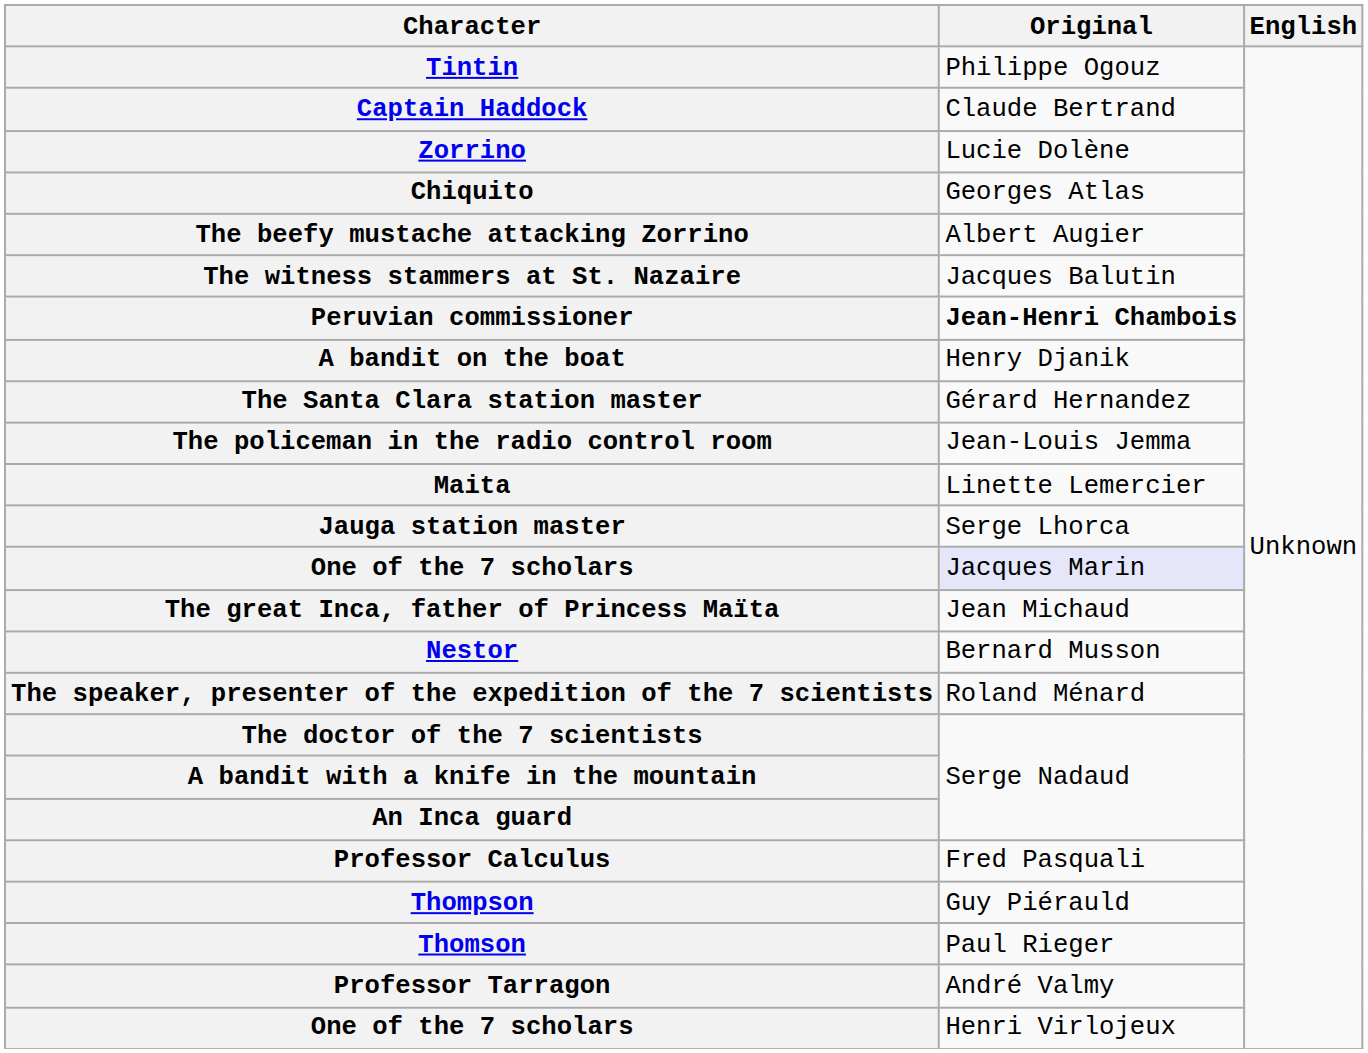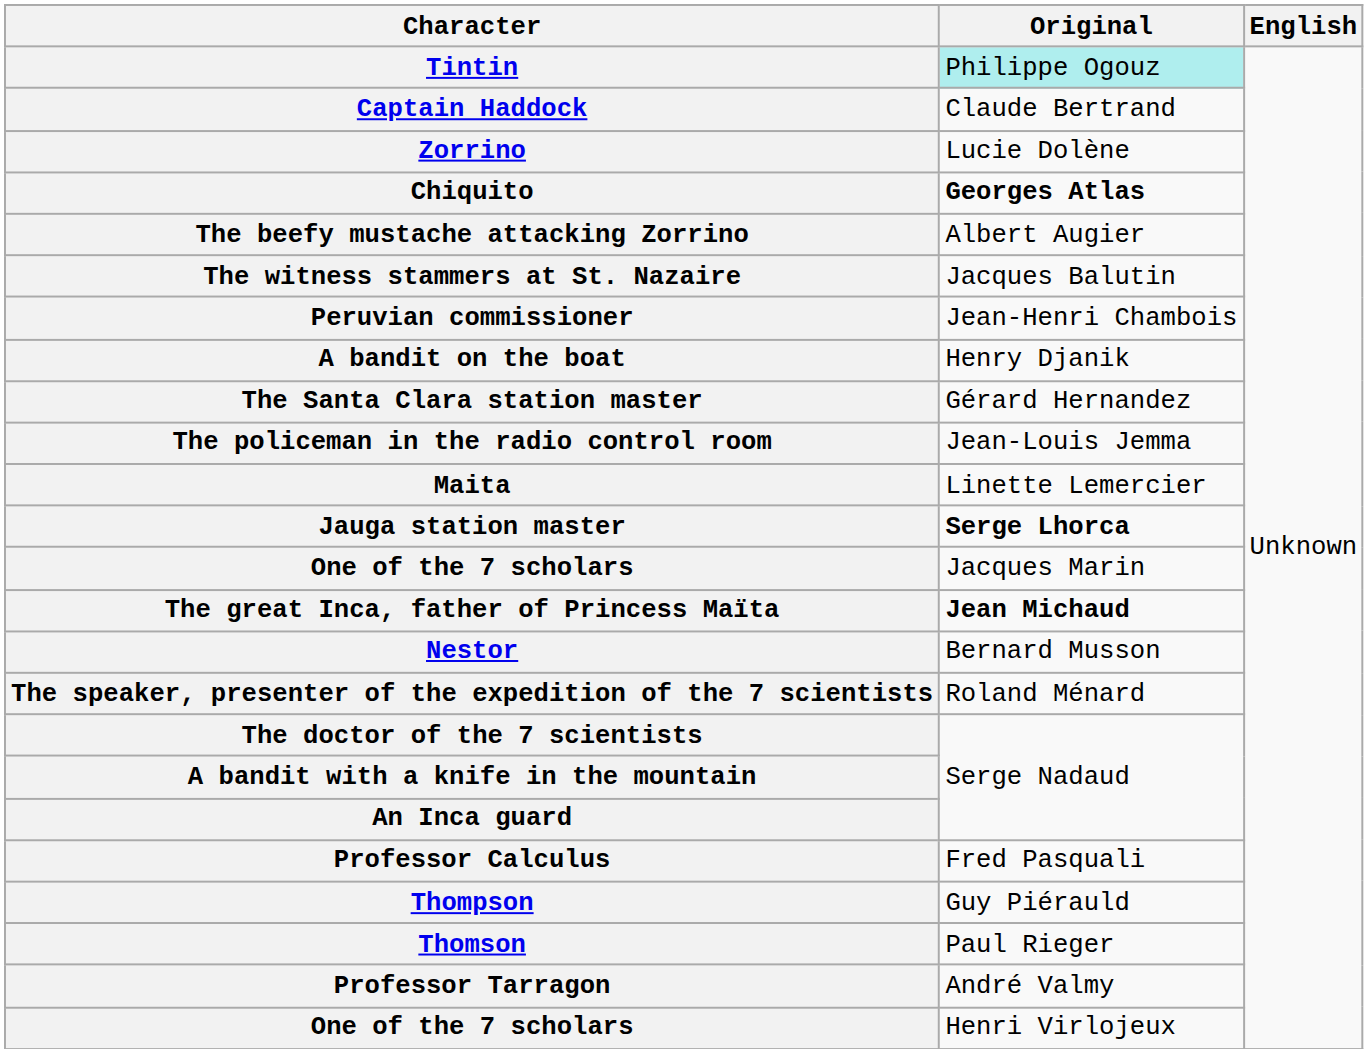(1053, 68) no background -> (1053, 68) paleturquoise background
(1045, 193) normal -> (1045, 193) bold
(1091, 318) bold -> (1091, 318) normal
(1038, 527) normal -> (1038, 527) bold
(1045, 568) lavender background -> (1045, 568) no background
(1038, 610) normal -> (1038, 610) bold
